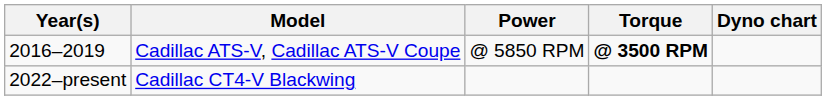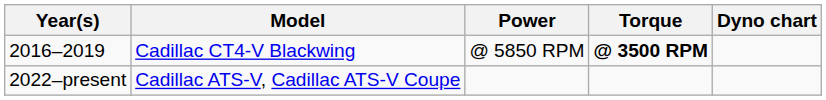(298, 50) Cadillac ATS-V, Cadillac ATS-V Coupe -> (245, 50) Cadillac CT4-V Blackwing
(245, 81) Cadillac CT4-V Blackwing -> (298, 81) Cadillac ATS-V, Cadillac ATS-V Coupe
